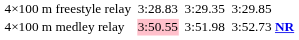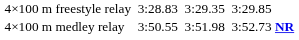(158, 27) pink background -> (158, 27) no background
